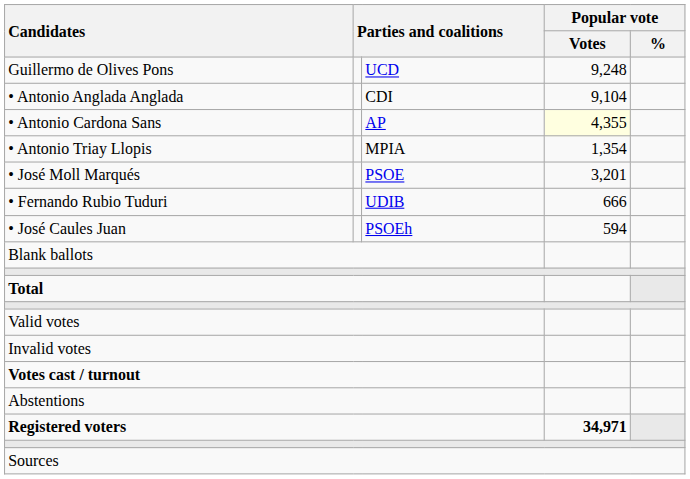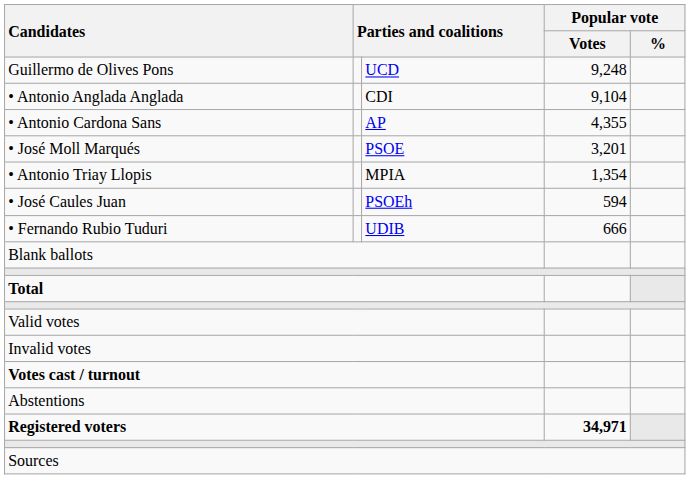(609, 123) lightyellow background -> (609, 123) no background
rows swapped: (74, 175) <-> (80, 149)
rows swapped: (88, 202) <-> (67, 228)
